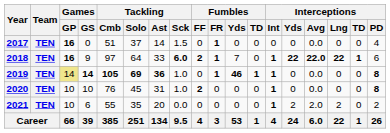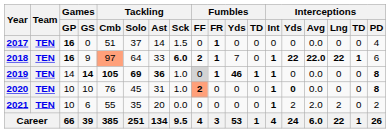(110, 58) no background -> (110, 58) lightsalmon background
(69, 74) khaki background -> (69, 74) no background
(200, 74) no background -> (200, 74) lightgrey background
(200, 89) no background -> (200, 89) lightsalmon background
(293, 89) normal -> (293, 89) bold
